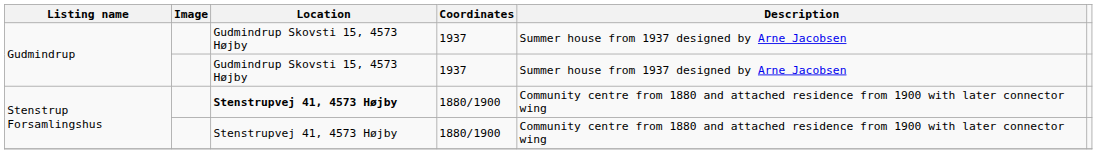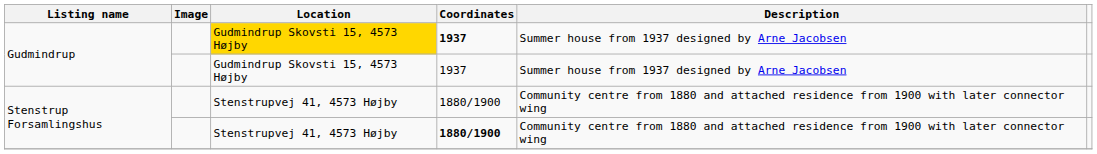(305, 39) no background -> (305, 39) gold background
(453, 39) normal -> (453, 39) bold
(305, 102) bold -> (305, 102) normal
(470, 133) normal -> (470, 133) bold
